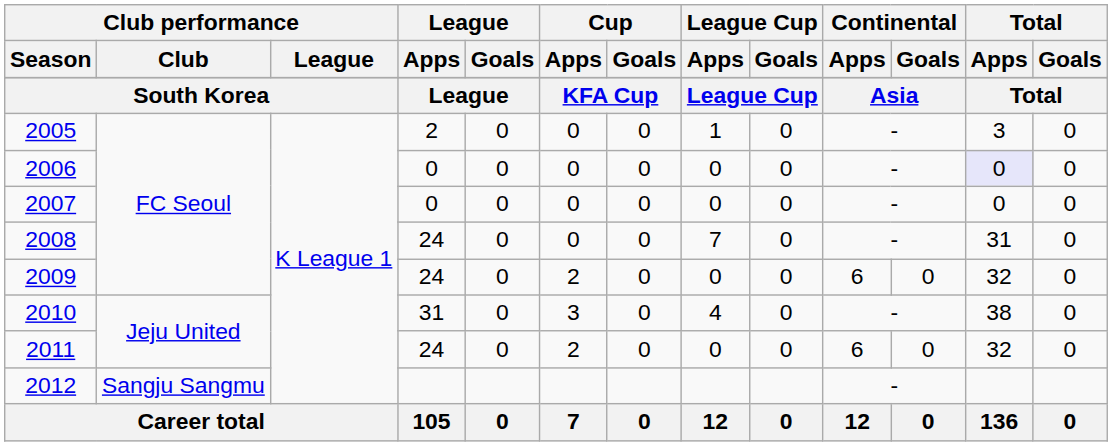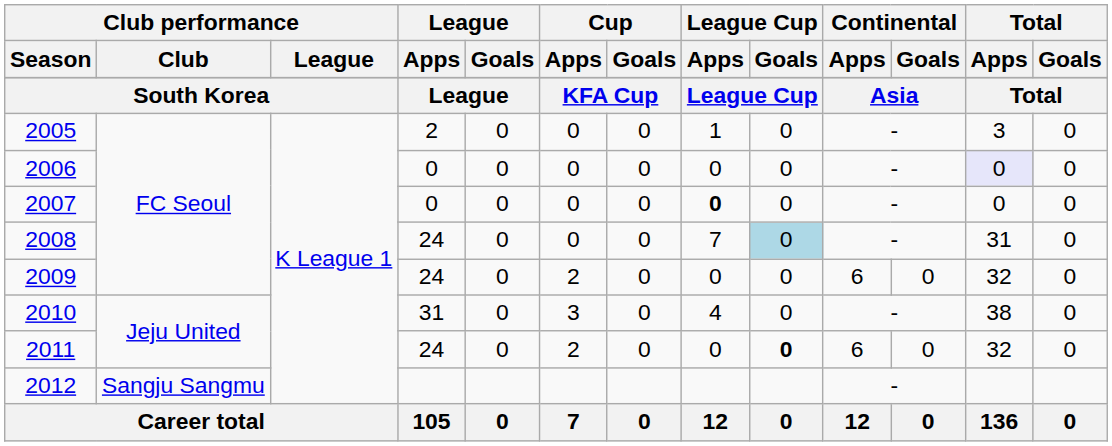(715, 204) normal -> (715, 204) bold
(786, 240) no background -> (786, 240) lightblue background
(786, 349) normal -> (786, 349) bold
